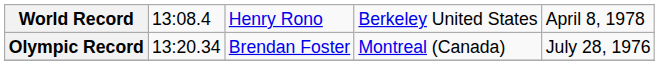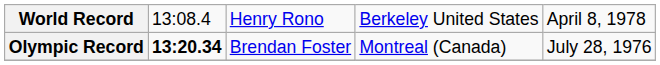(186, 47) normal -> (187, 47) bold
